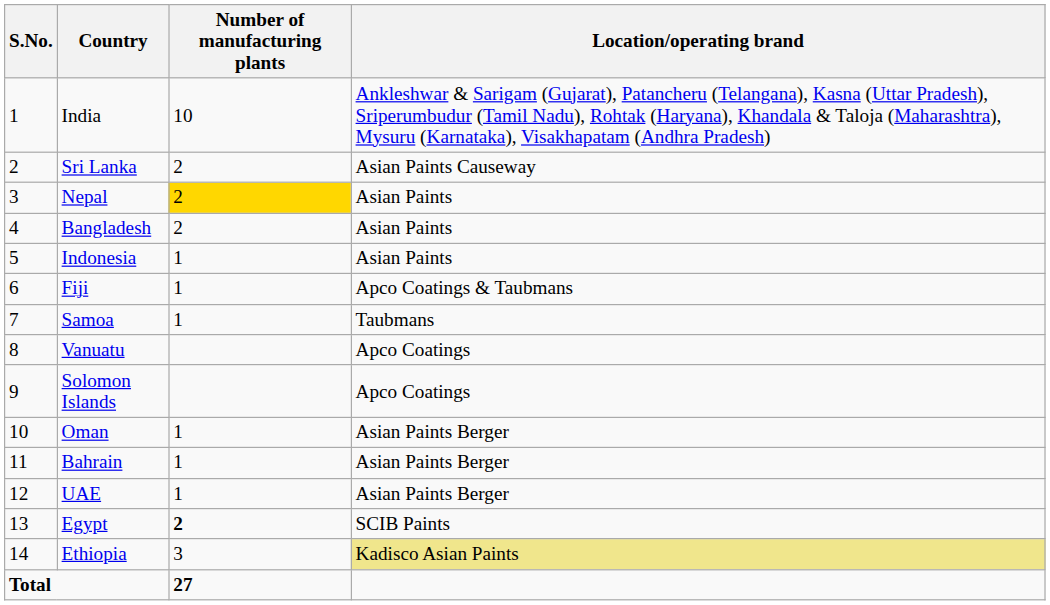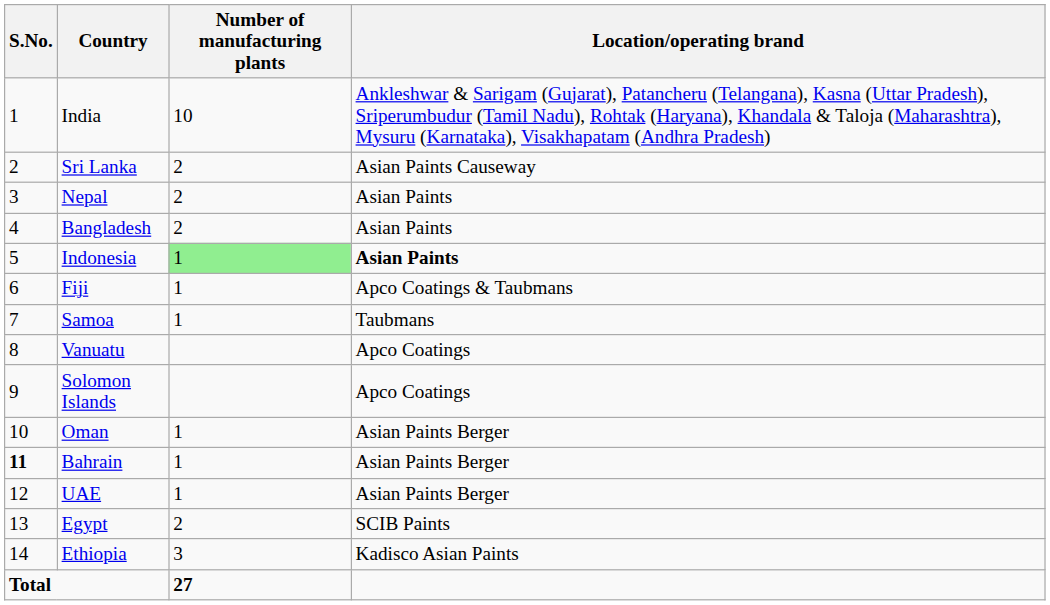(178, 197) gold background -> (178, 197) no background
(178, 258) no background -> (178, 258) lightgreen background
(404, 258) normal -> (407, 258) bold
(18, 462) normal -> (18, 462) bold
(178, 523) bold -> (178, 523) normal
(437, 554) khaki background -> (437, 554) no background
